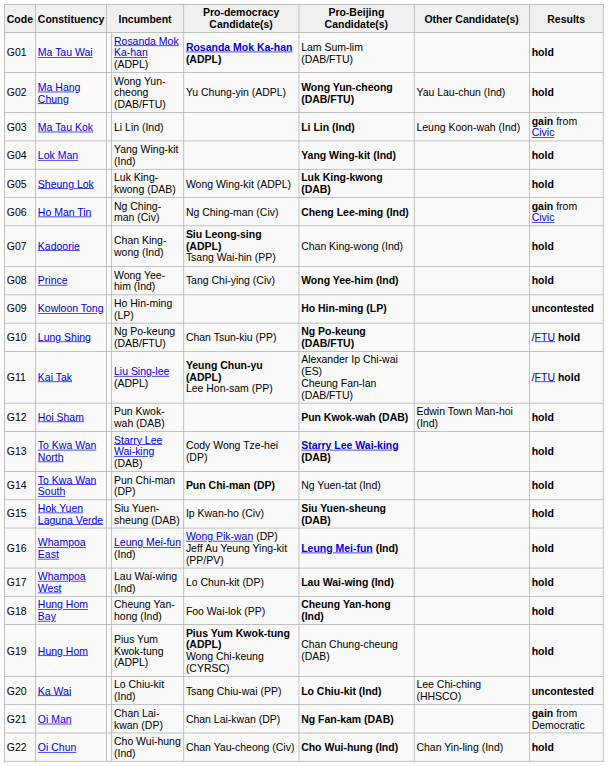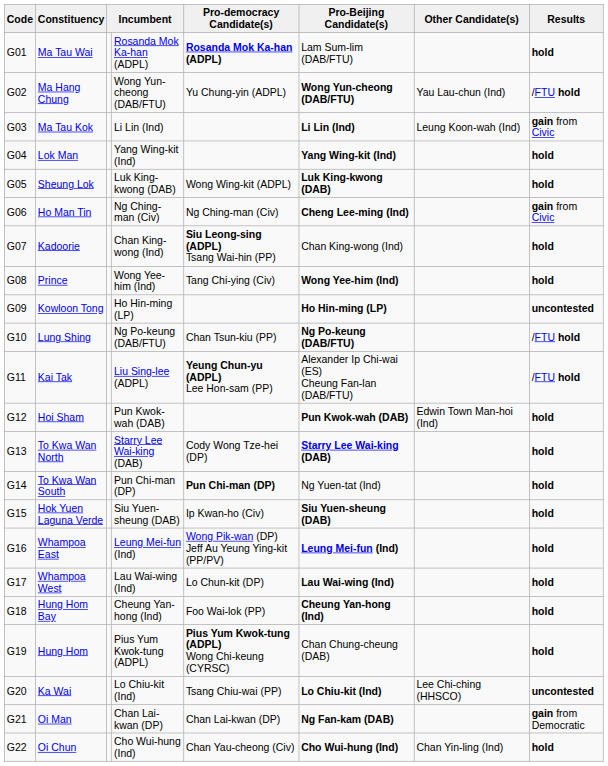(543, 93) hold -> (556, 93) /FTU hold
